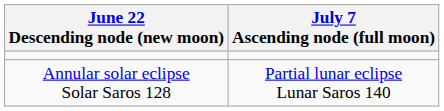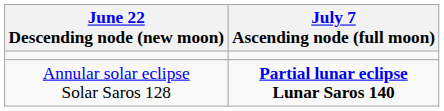(334, 82) normal -> (334, 82) bold
